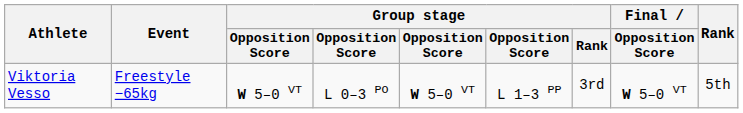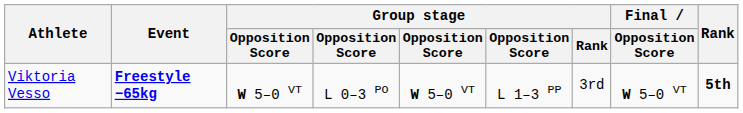(153, 85) normal -> (153, 85) bold
(718, 85) normal -> (718, 85) bold
